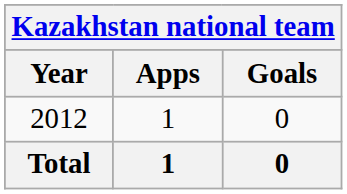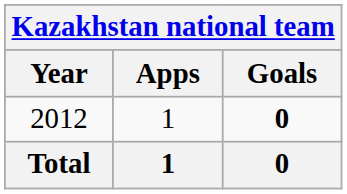(282, 118) normal -> (282, 118) bold
